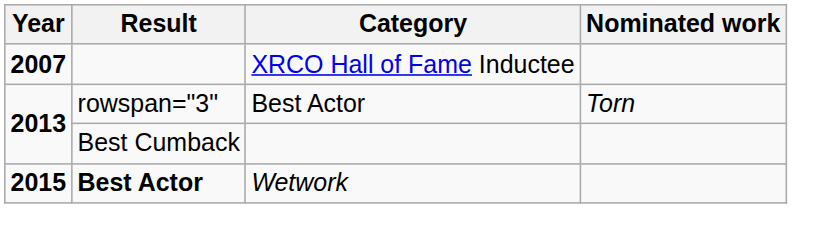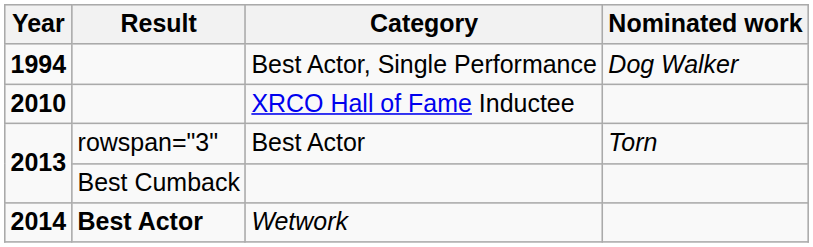+ row: (424, 63)
(38, 63) 2007 -> (38, 103) 2010
(38, 182) 2015 -> (38, 222) 2014
